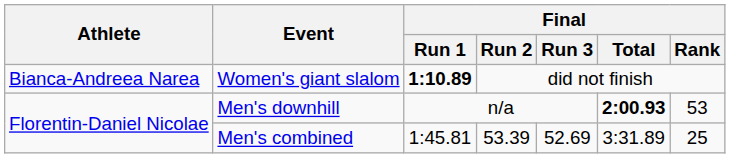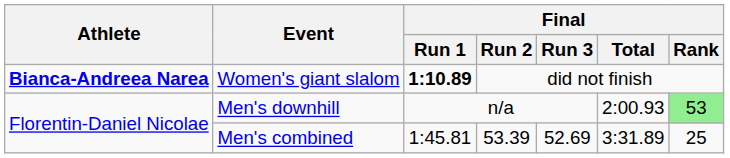(104, 79) normal -> (109, 79) bold
(634, 109) bold -> (633, 109) normal
(697, 109) no background -> (696, 109) lightgreen background
